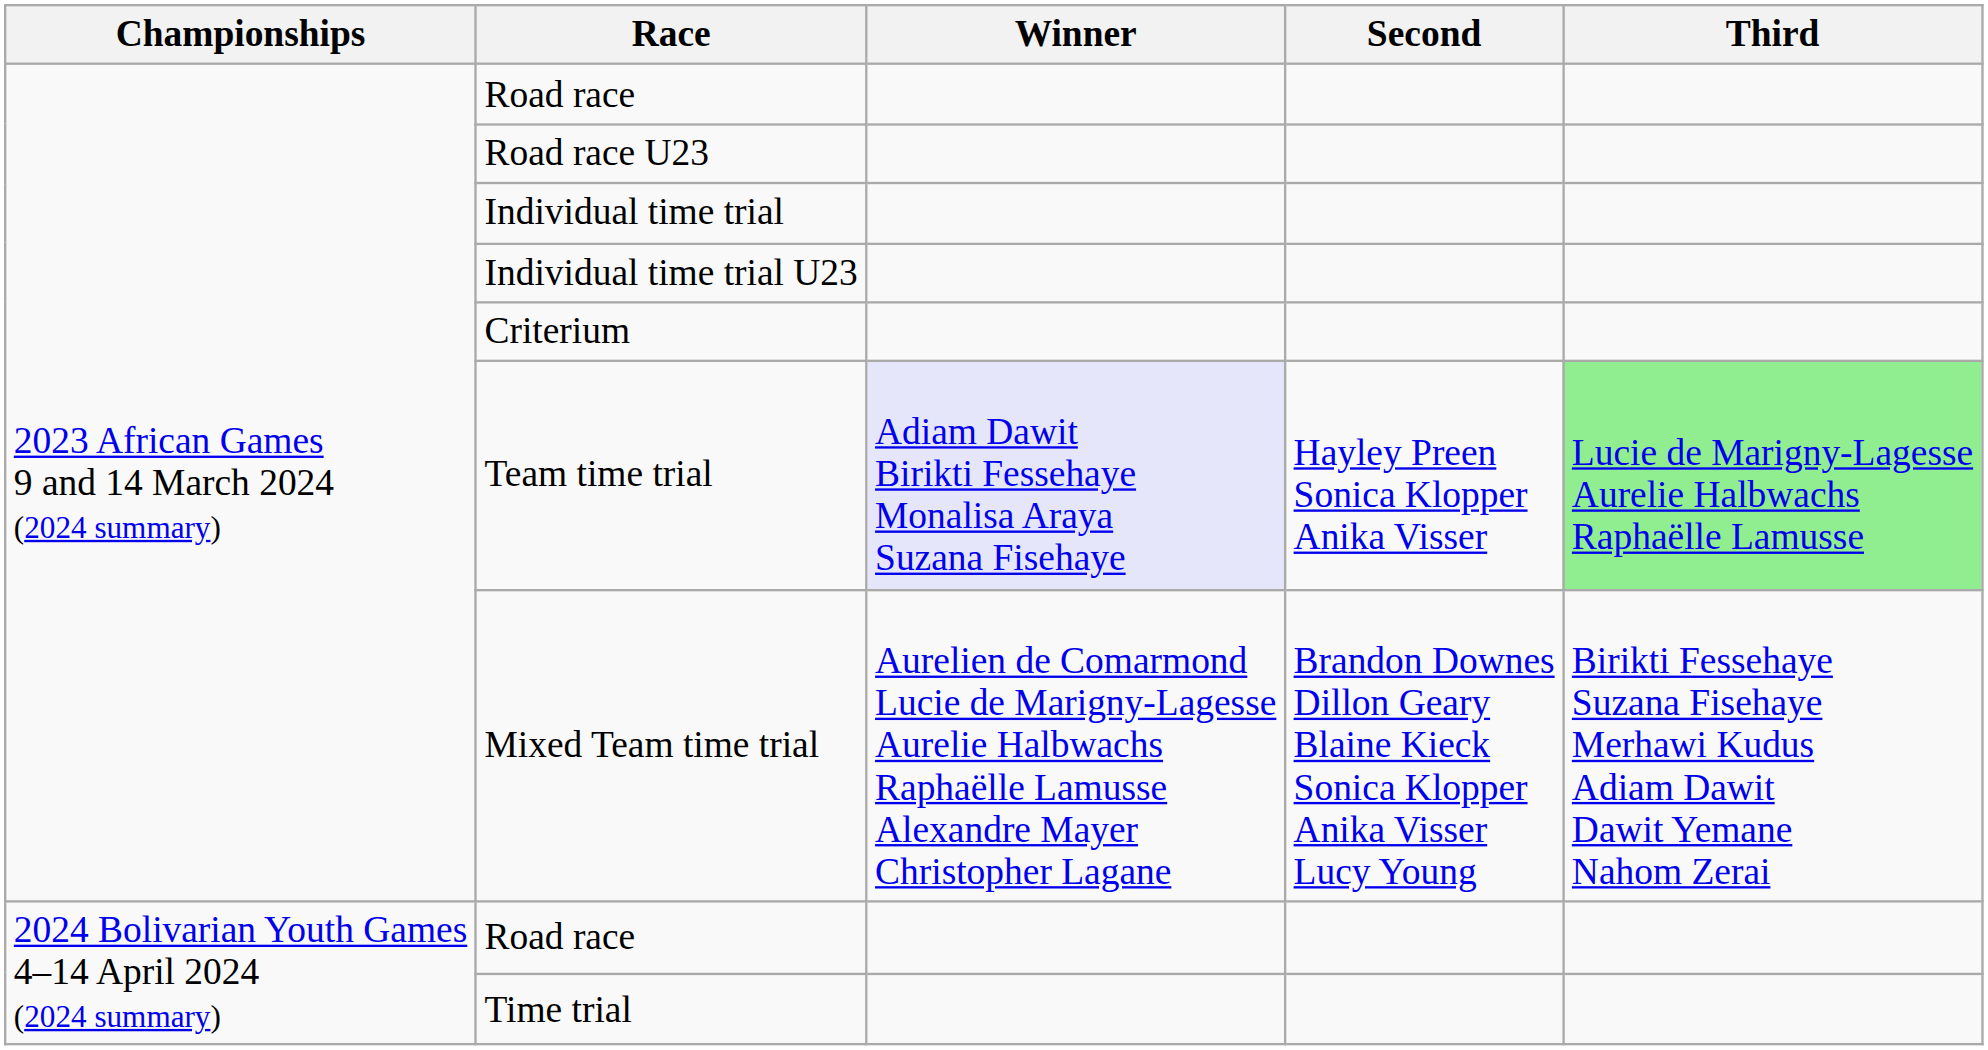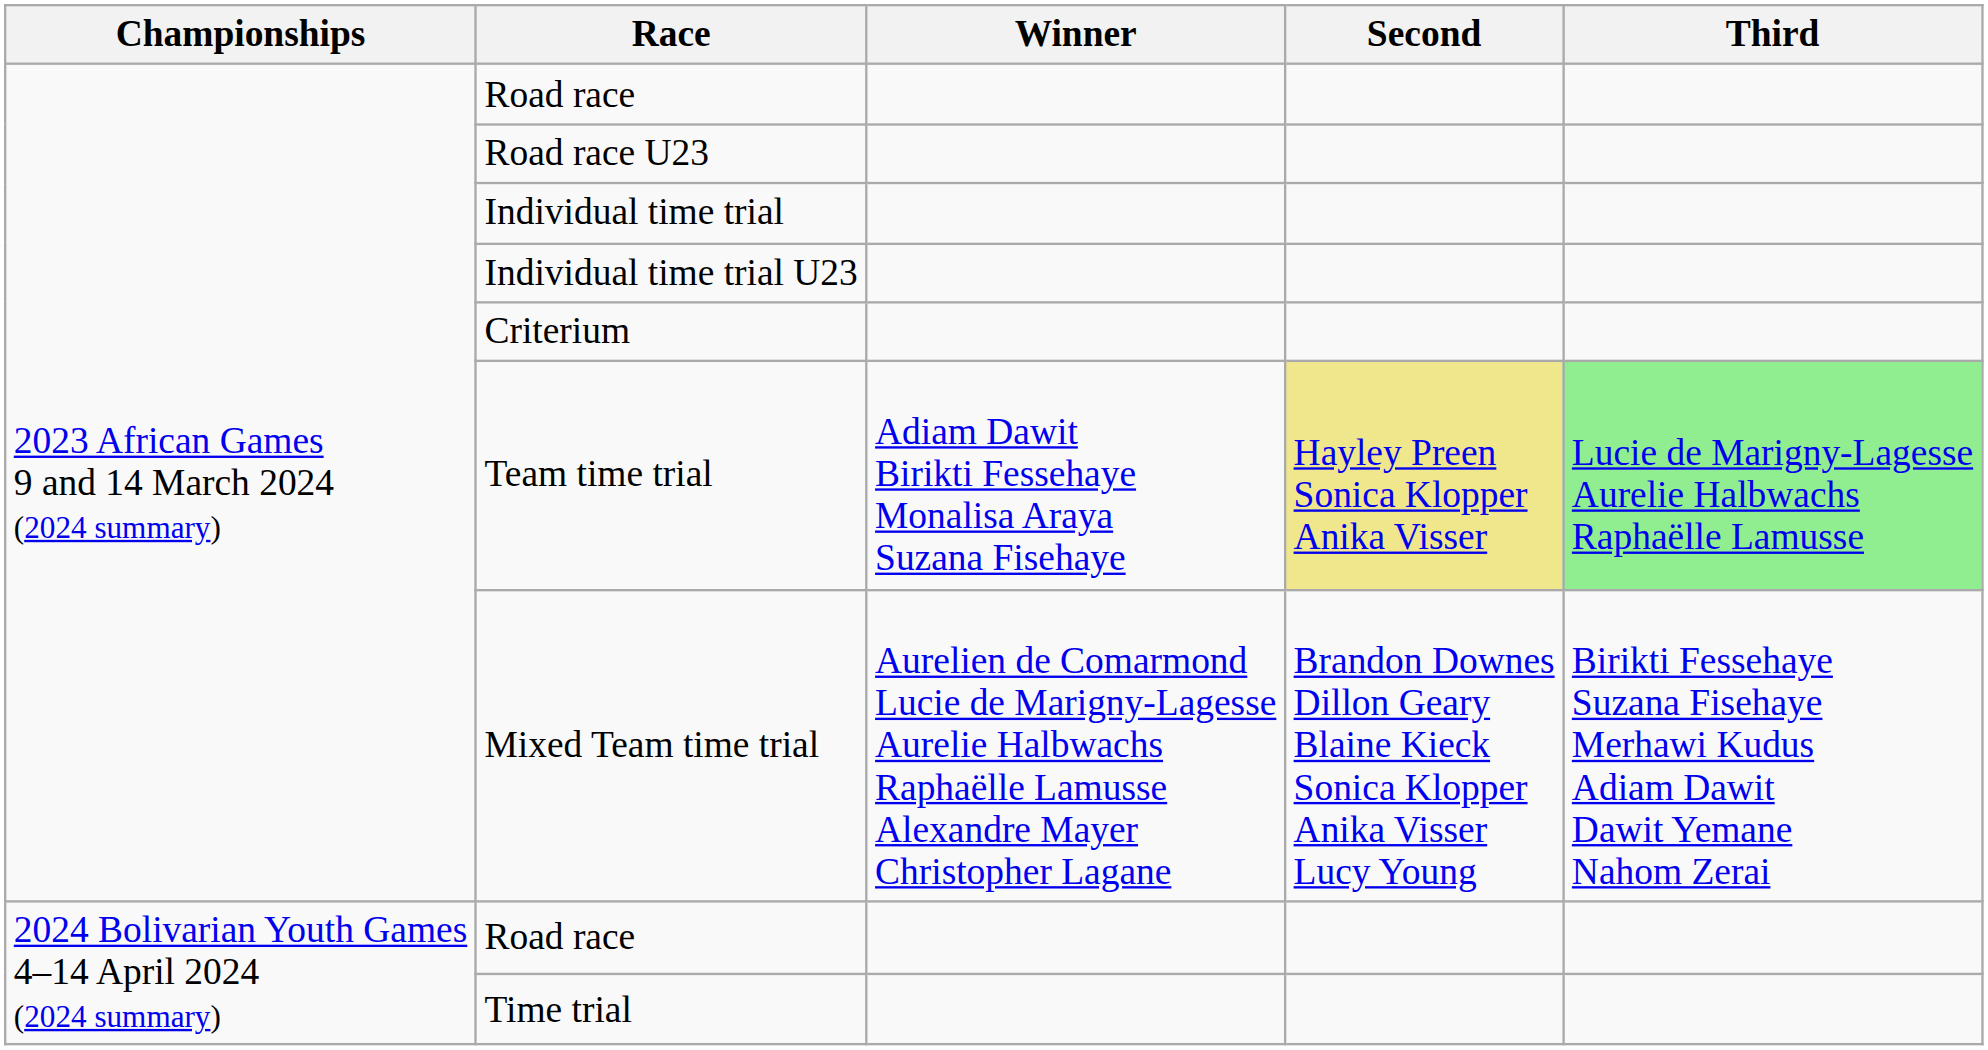(1006, 495) lavender background -> (1006, 495) no background
(1411, 495) no background -> (1411, 495) khaki background
